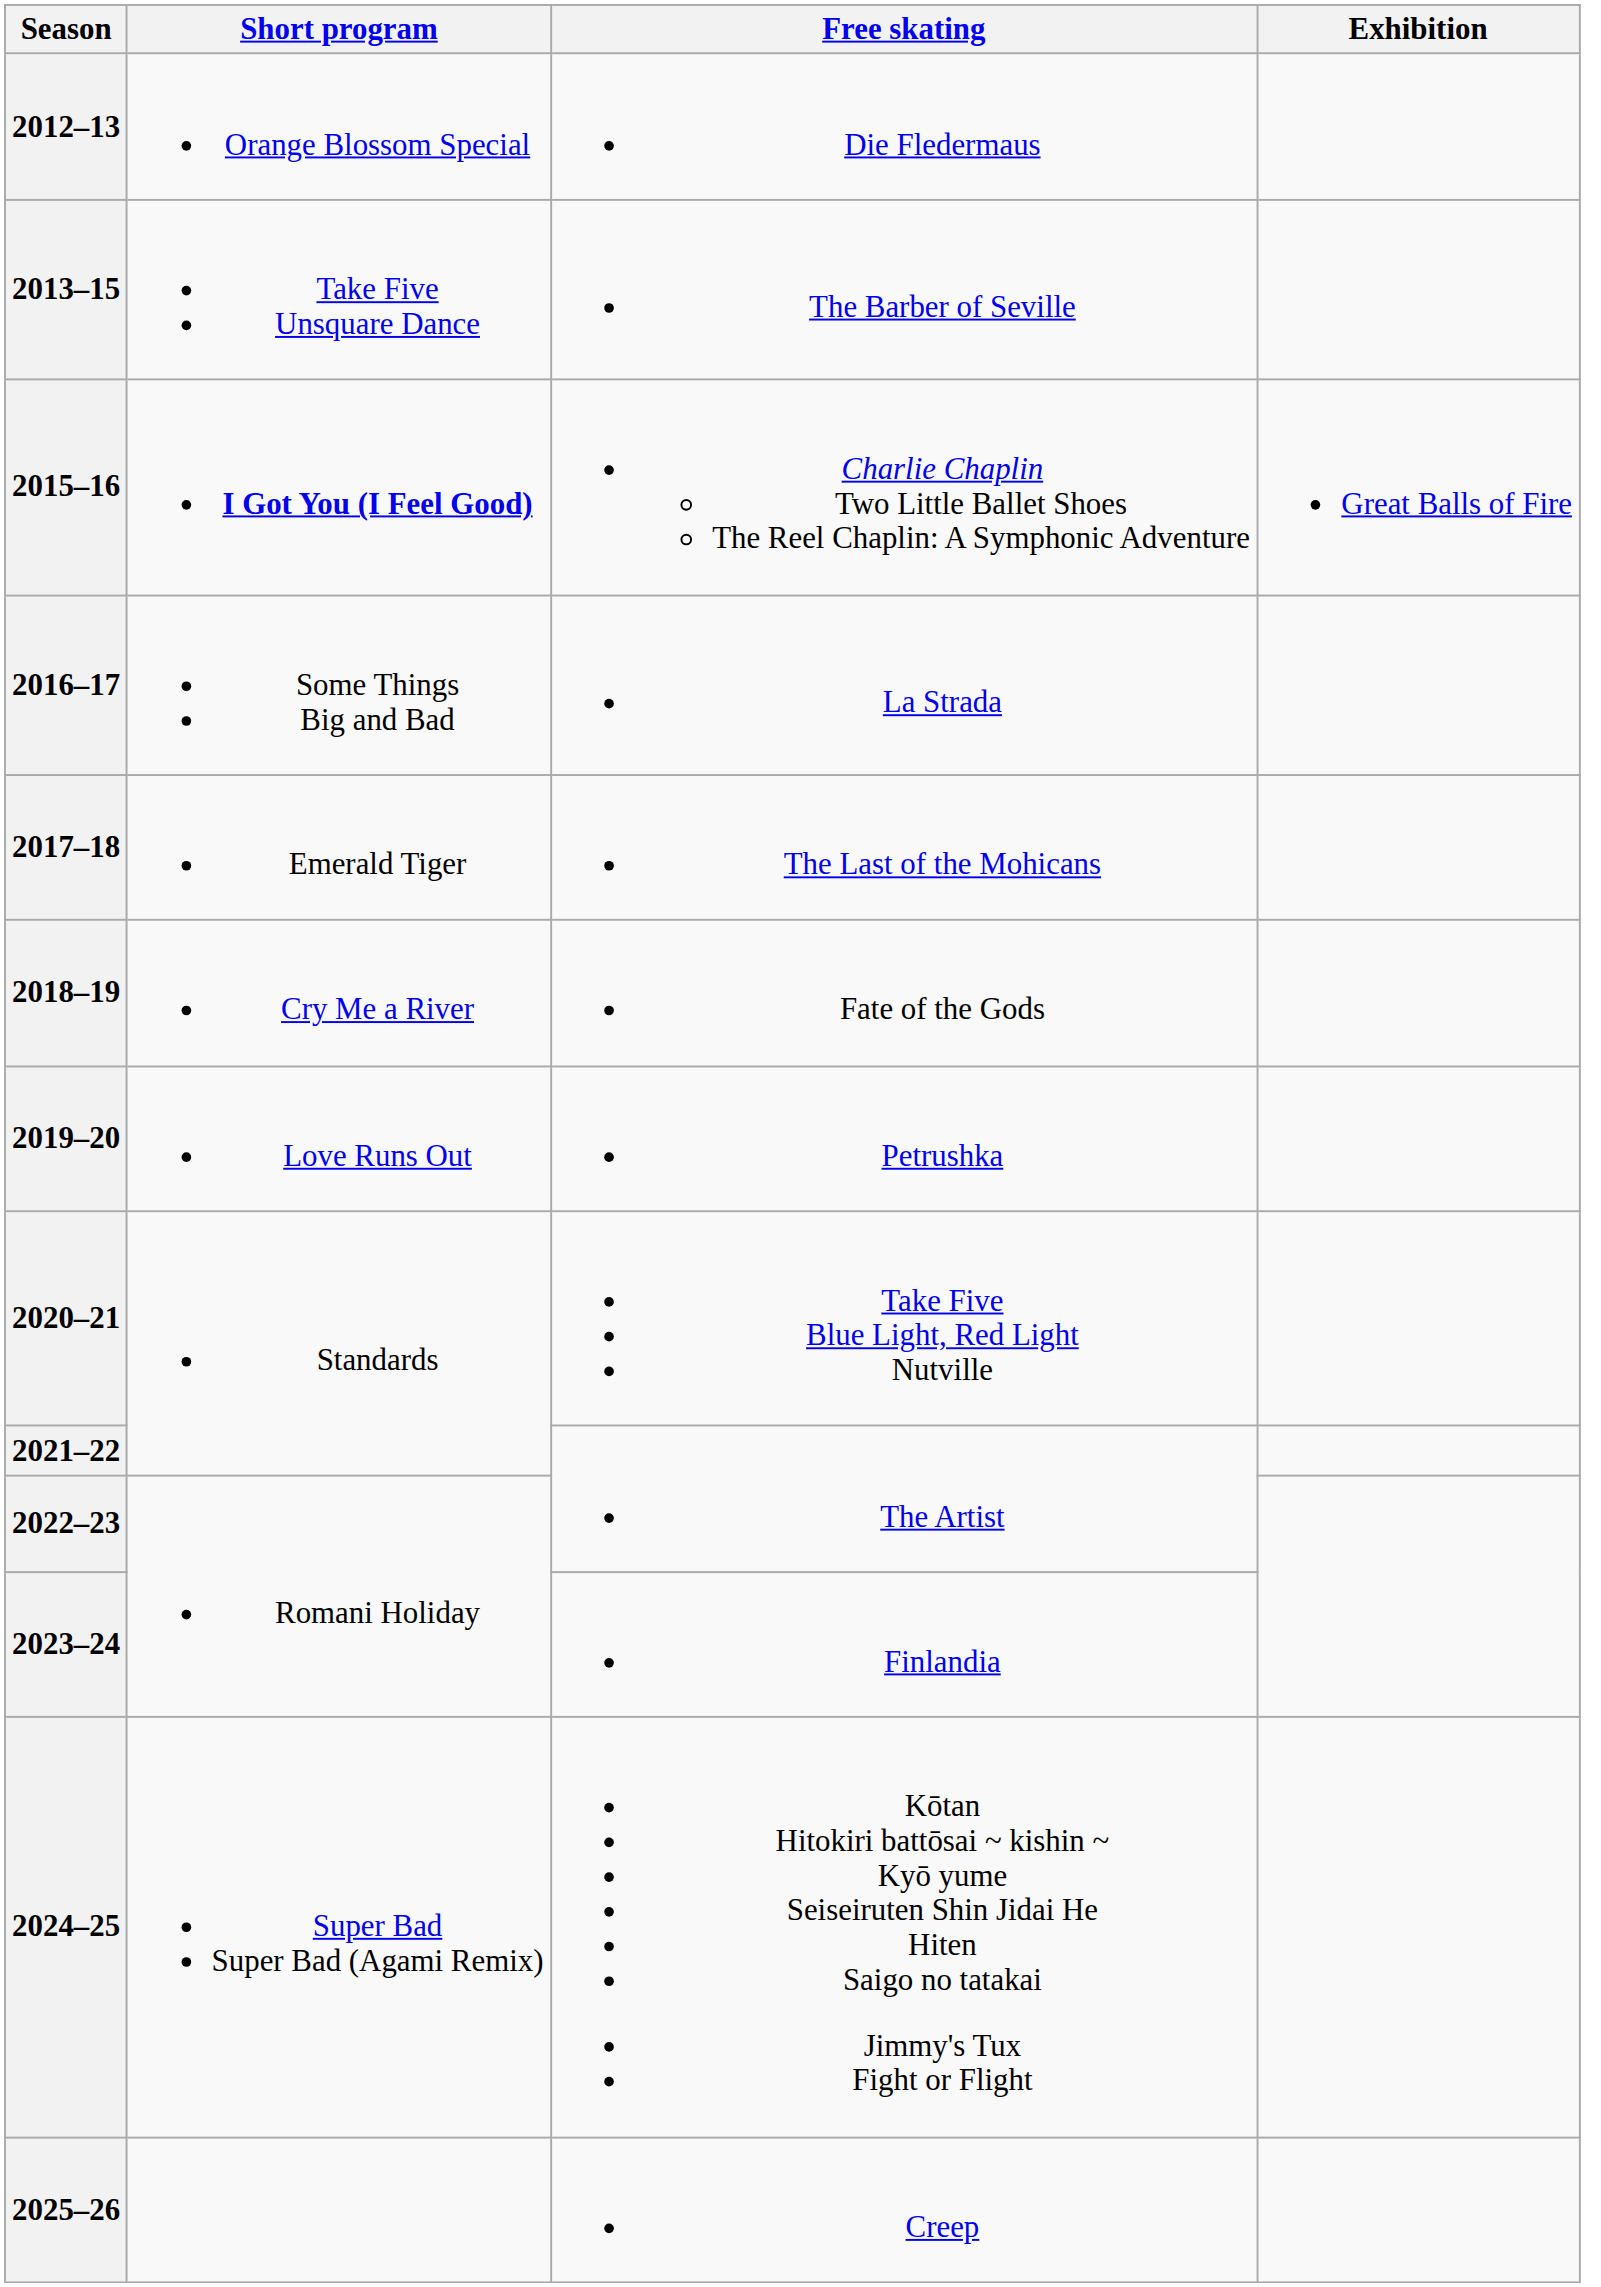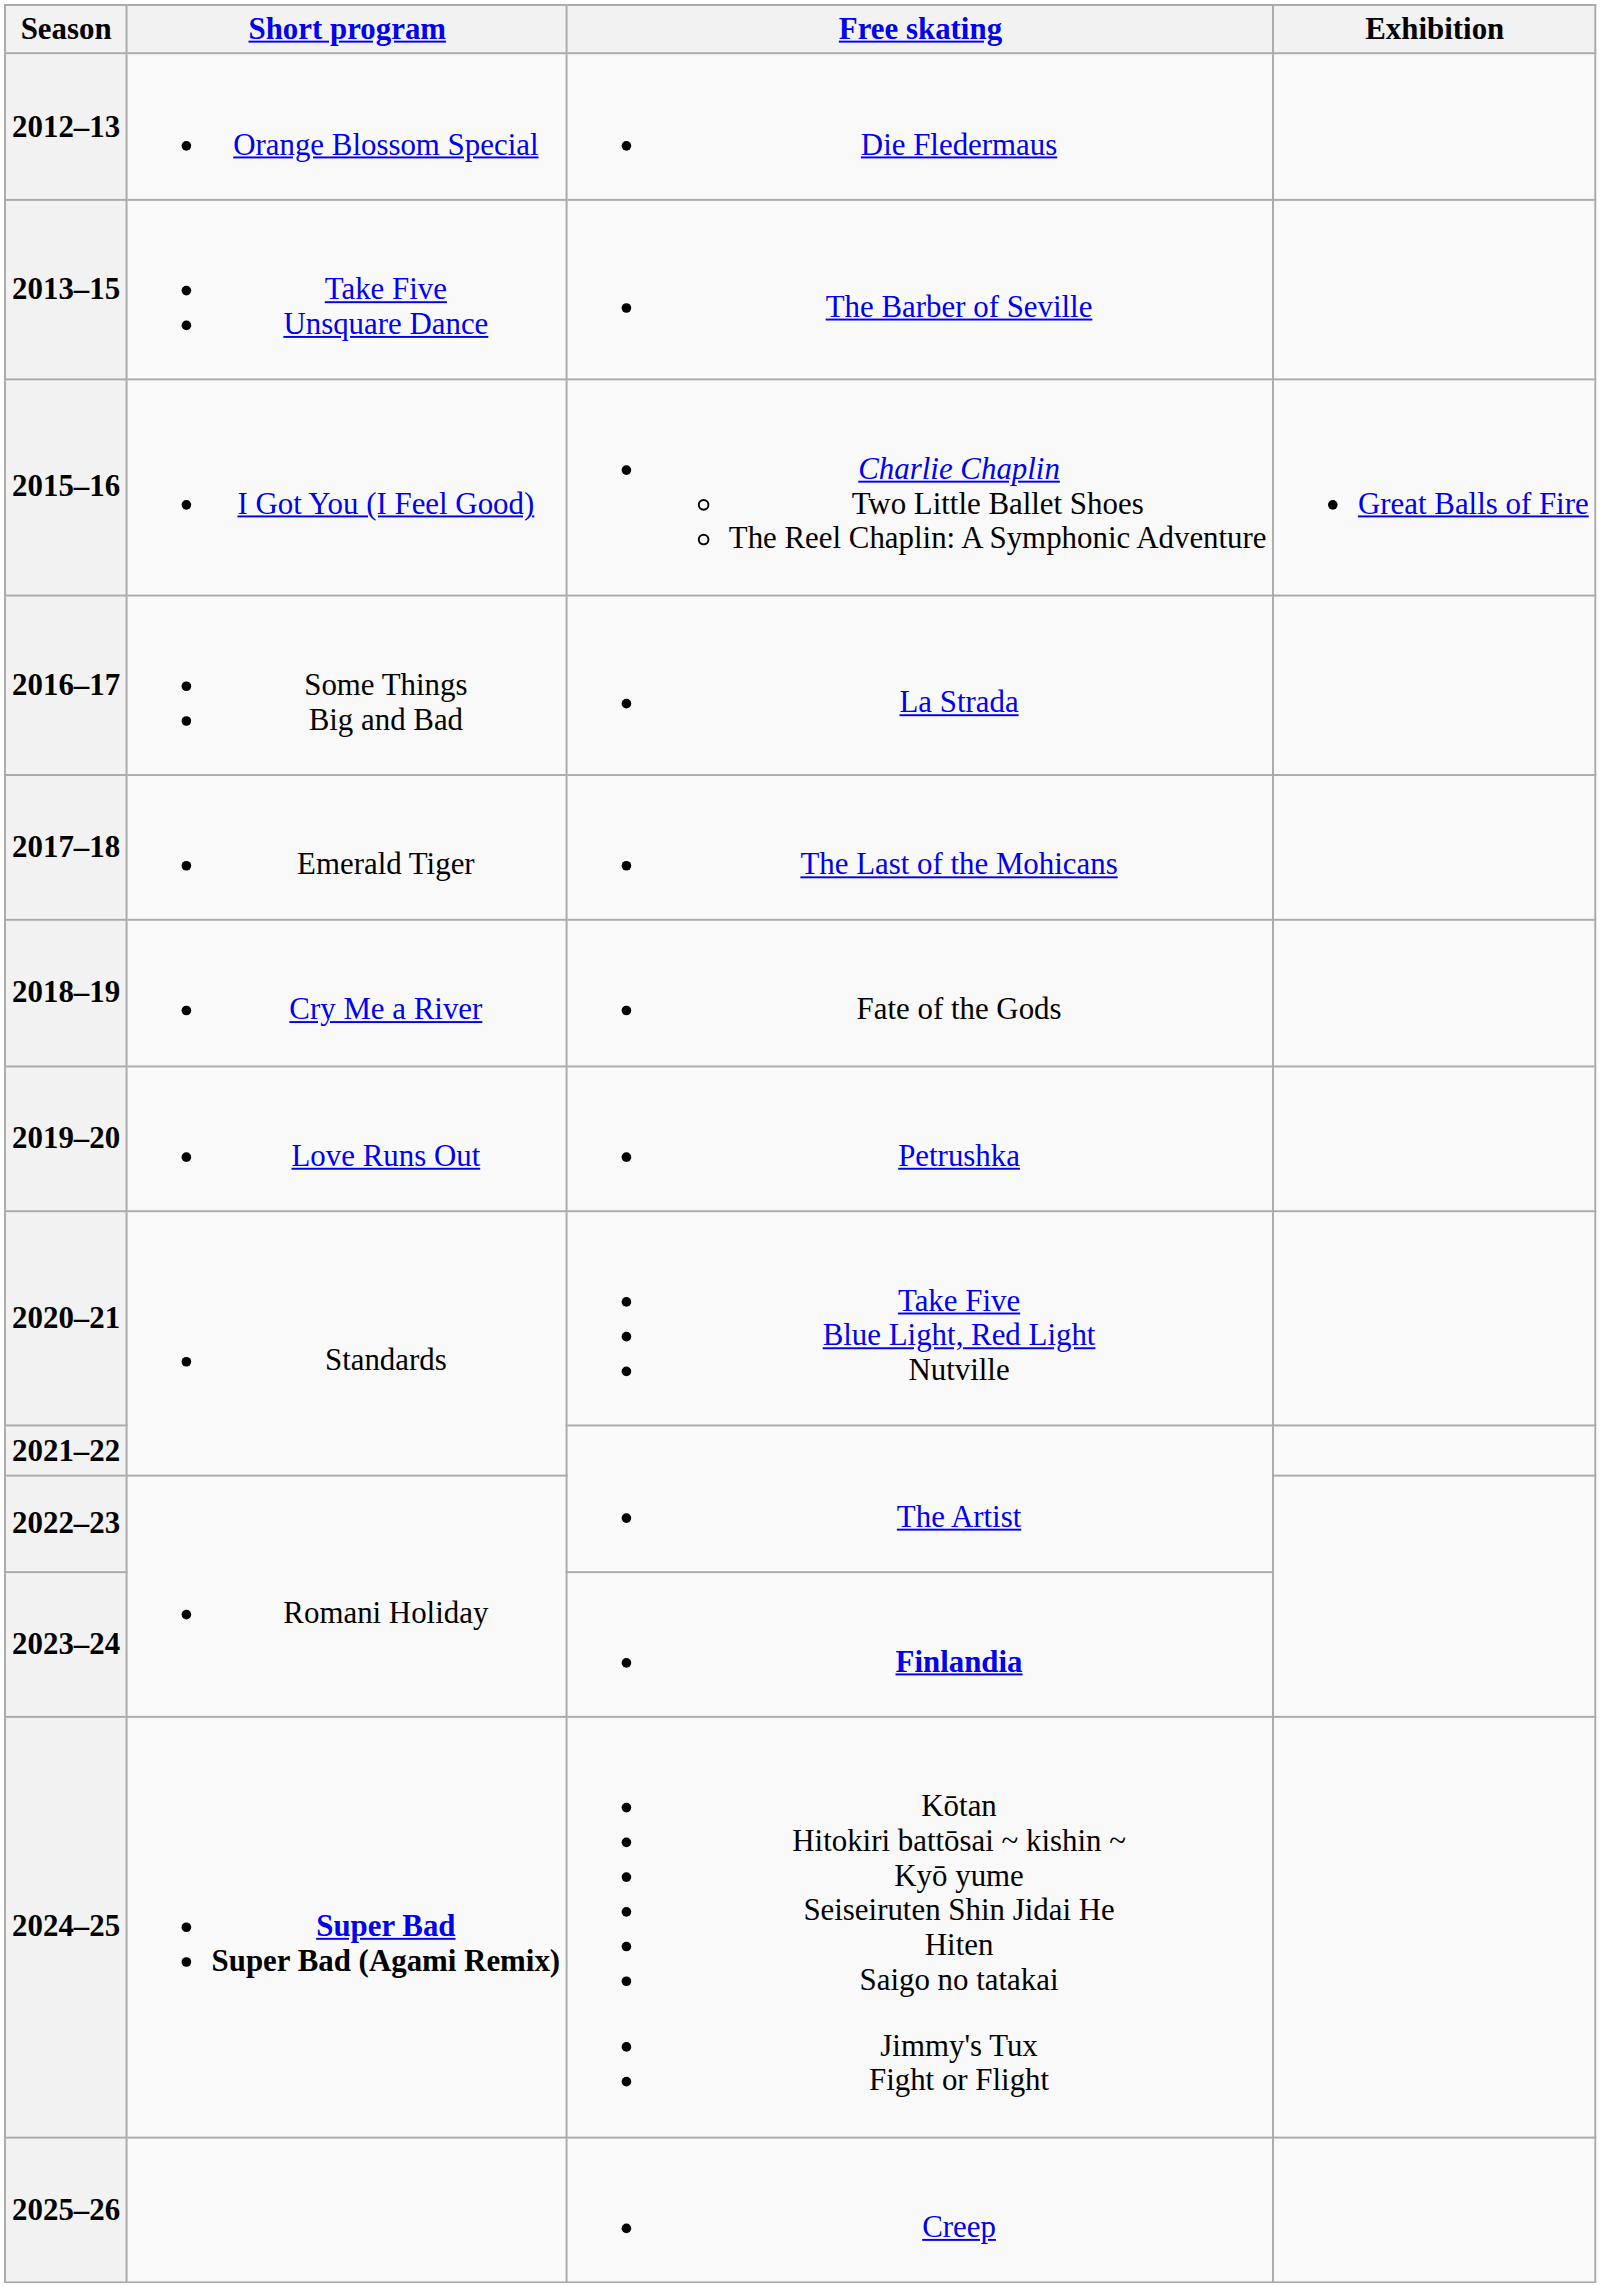(339, 504) bold -> (347, 504) normal
(904, 1662) normal -> (920, 1662) bold
(339, 1944) normal -> (347, 1944) bold
